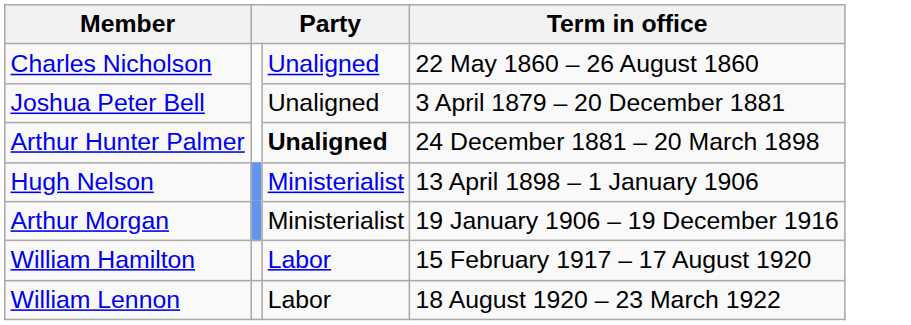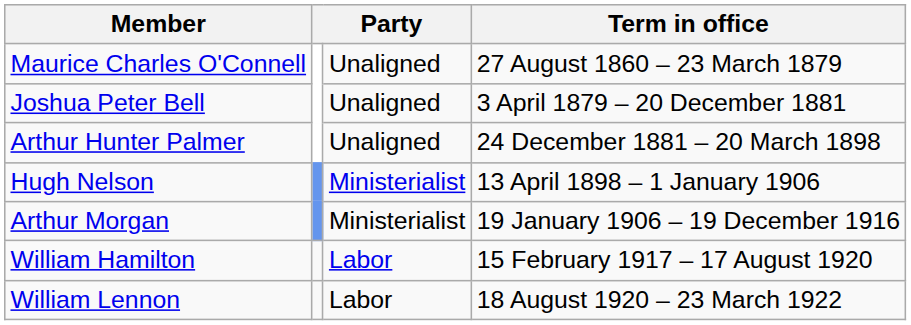- row: (111, 63)
+ row: (158, 63)
(328, 142) bold -> (385, 142) normal
